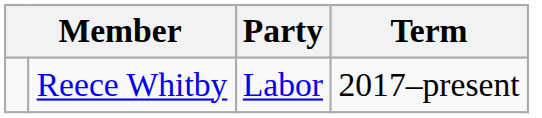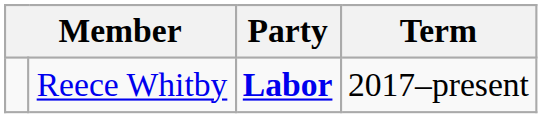(283, 84) normal -> (288, 84) bold
